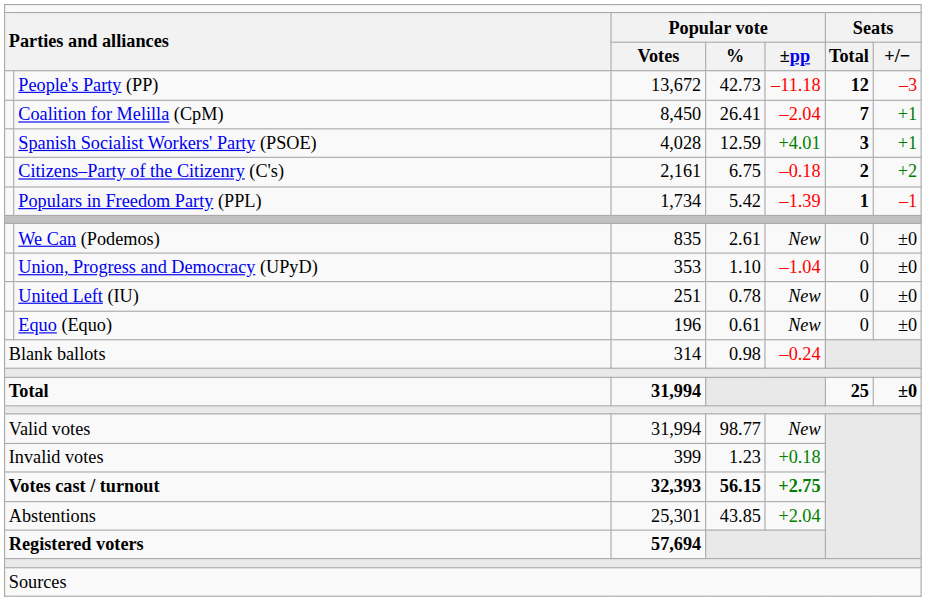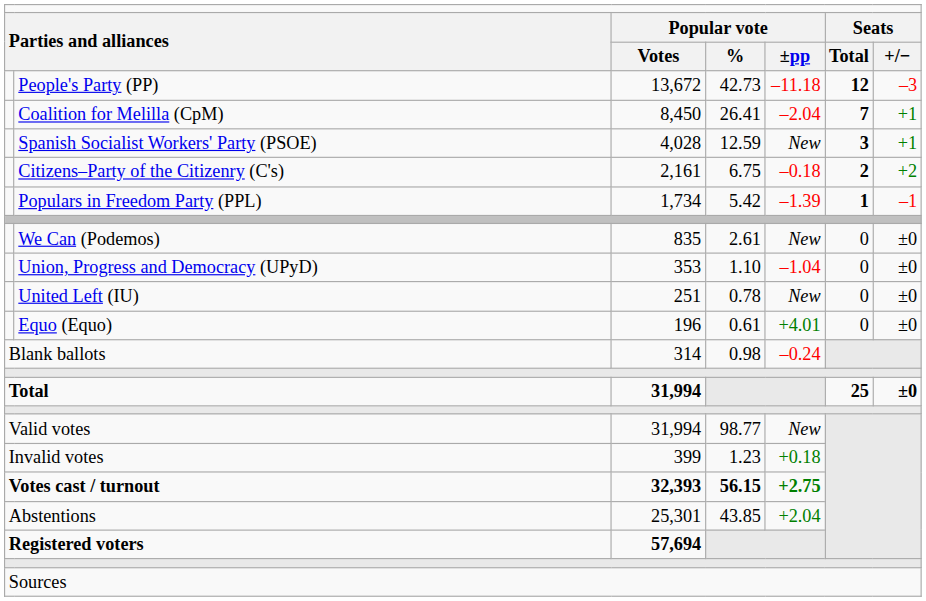(799, 143) +4.01 -> (804, 143) New
(804, 325) New -> (799, 325) +4.01
